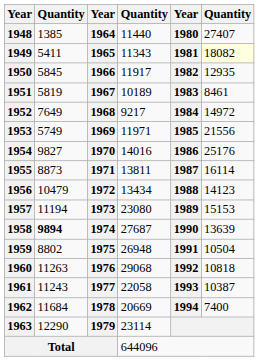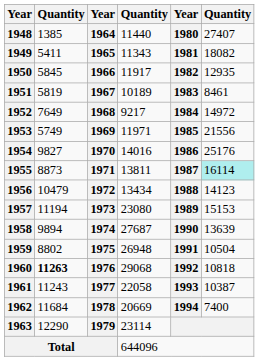(219, 53) lightyellow background -> (219, 53) no background
(219, 170) no background -> (219, 170) paleturquoise background
(50, 229) bold -> (50, 229) normal
(53, 268) normal -> (53, 268) bold
